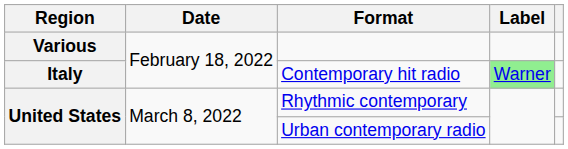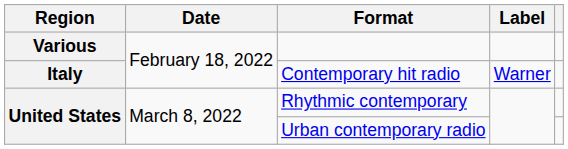(522, 74) lightgreen background -> (522, 74) no background
